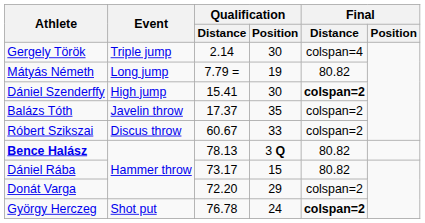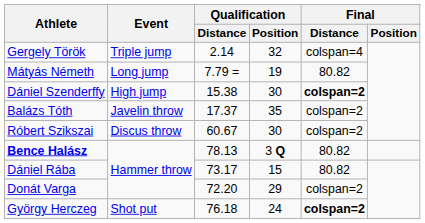(275, 53) 30 -> (275, 53) 32
(222, 92) 15.41 -> (222, 92) 15.38
(275, 131) 33 -> (275, 131) 30
(222, 209) 76.78 -> (222, 209) 76.18
